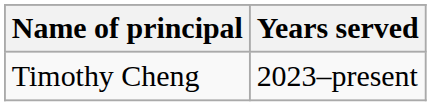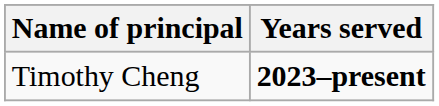(337, 75) normal -> (341, 75) bold
